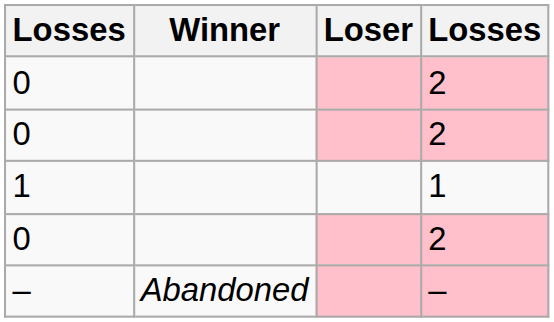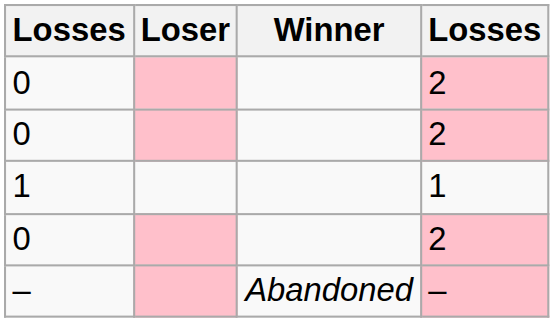columns swapped: (225, 30) <-> (368, 30)
